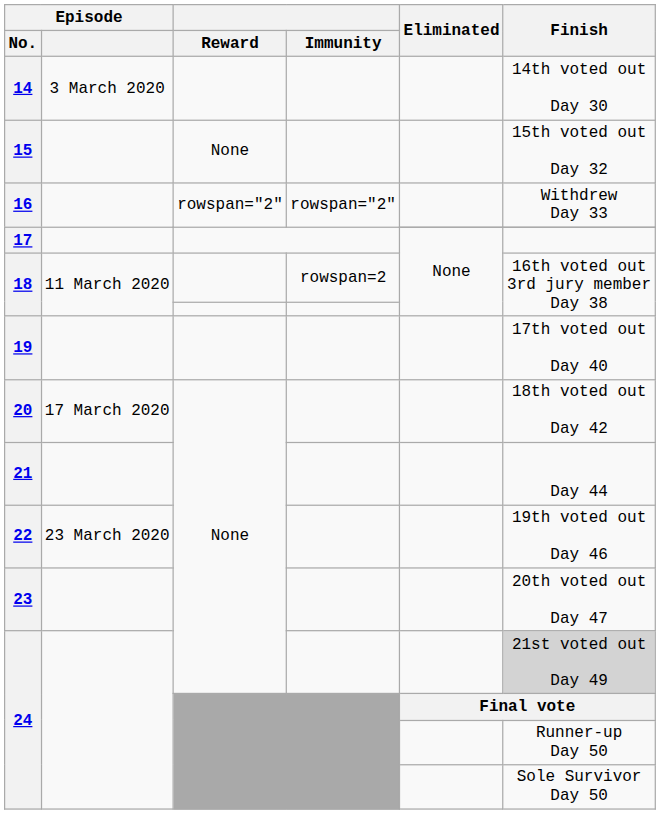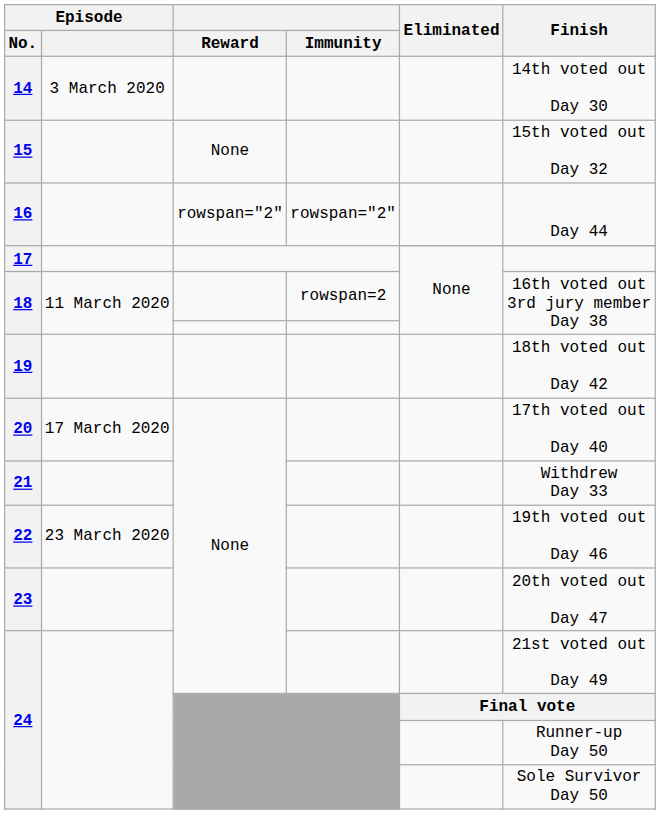(579, 205) Withdrew Day 33 -> (579, 233) Day 44
(579, 348) 17th voted out Day 40 -> (579, 366) 18th voted out Day 42
(579, 411) 18th voted out Day 42 -> (579, 429) 17th voted out Day 40
(579, 492) Day 44 -> (579, 483) Withdrew Day 33
(579, 662) lightgrey background -> (579, 662) no background
